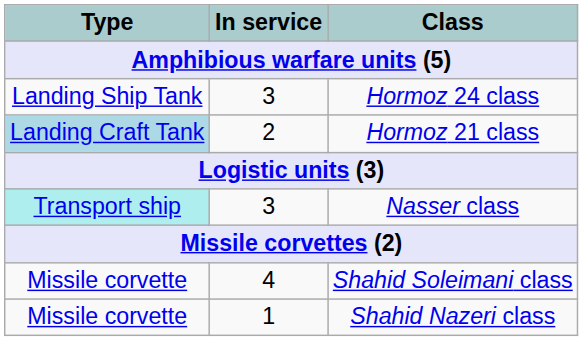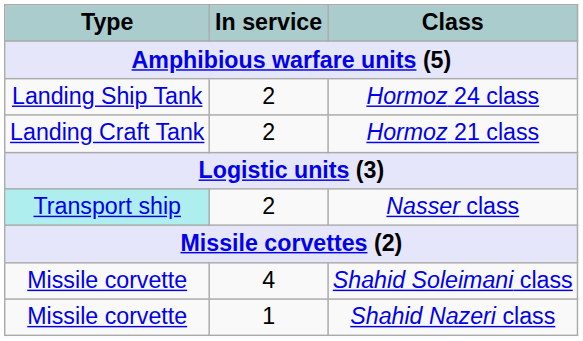(269, 96) 3 -> (269, 96) 2
(107, 133) lightblue background -> (107, 133) no background
(269, 206) 3 -> (269, 206) 2
